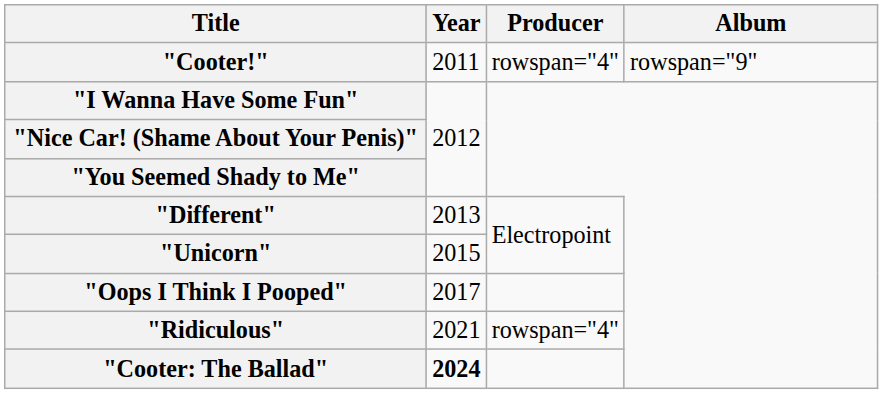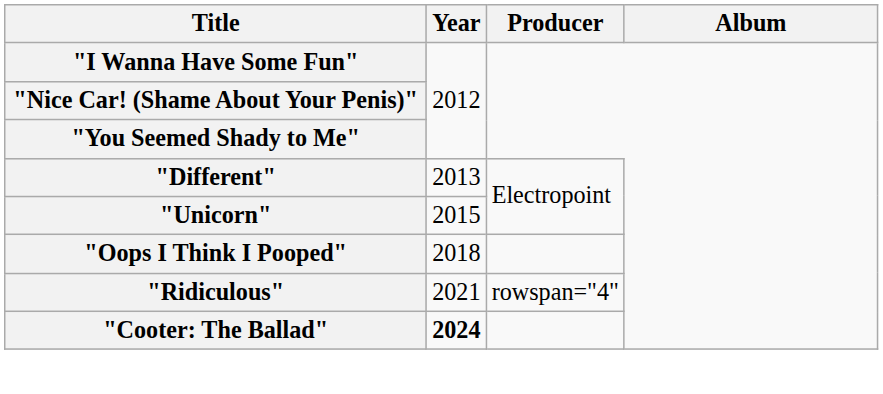- row: (216, 61)
(456, 291) 2017 -> (456, 253) 2018
